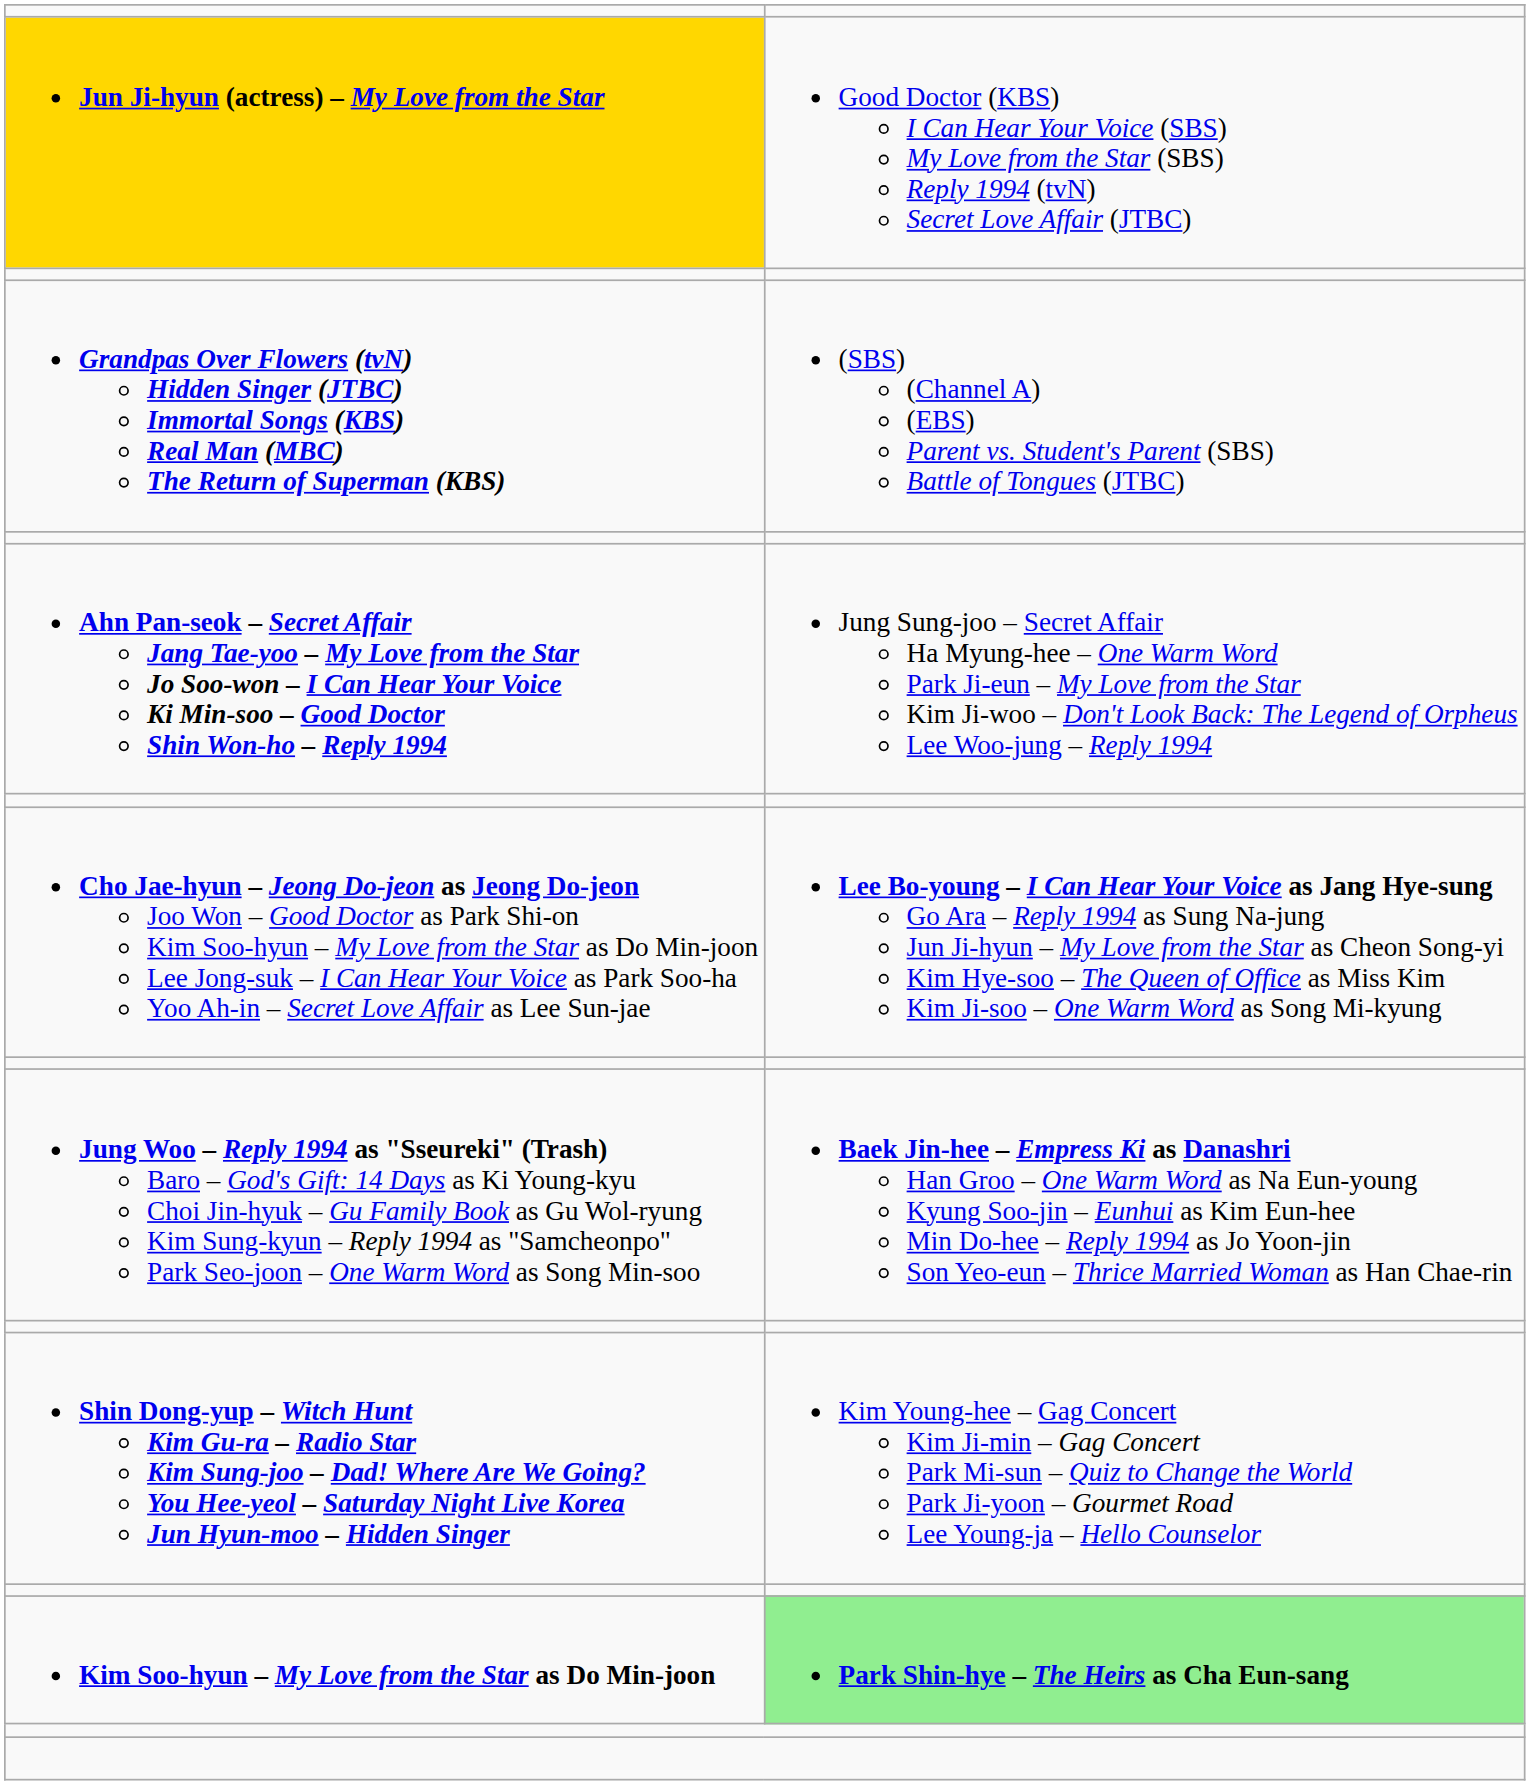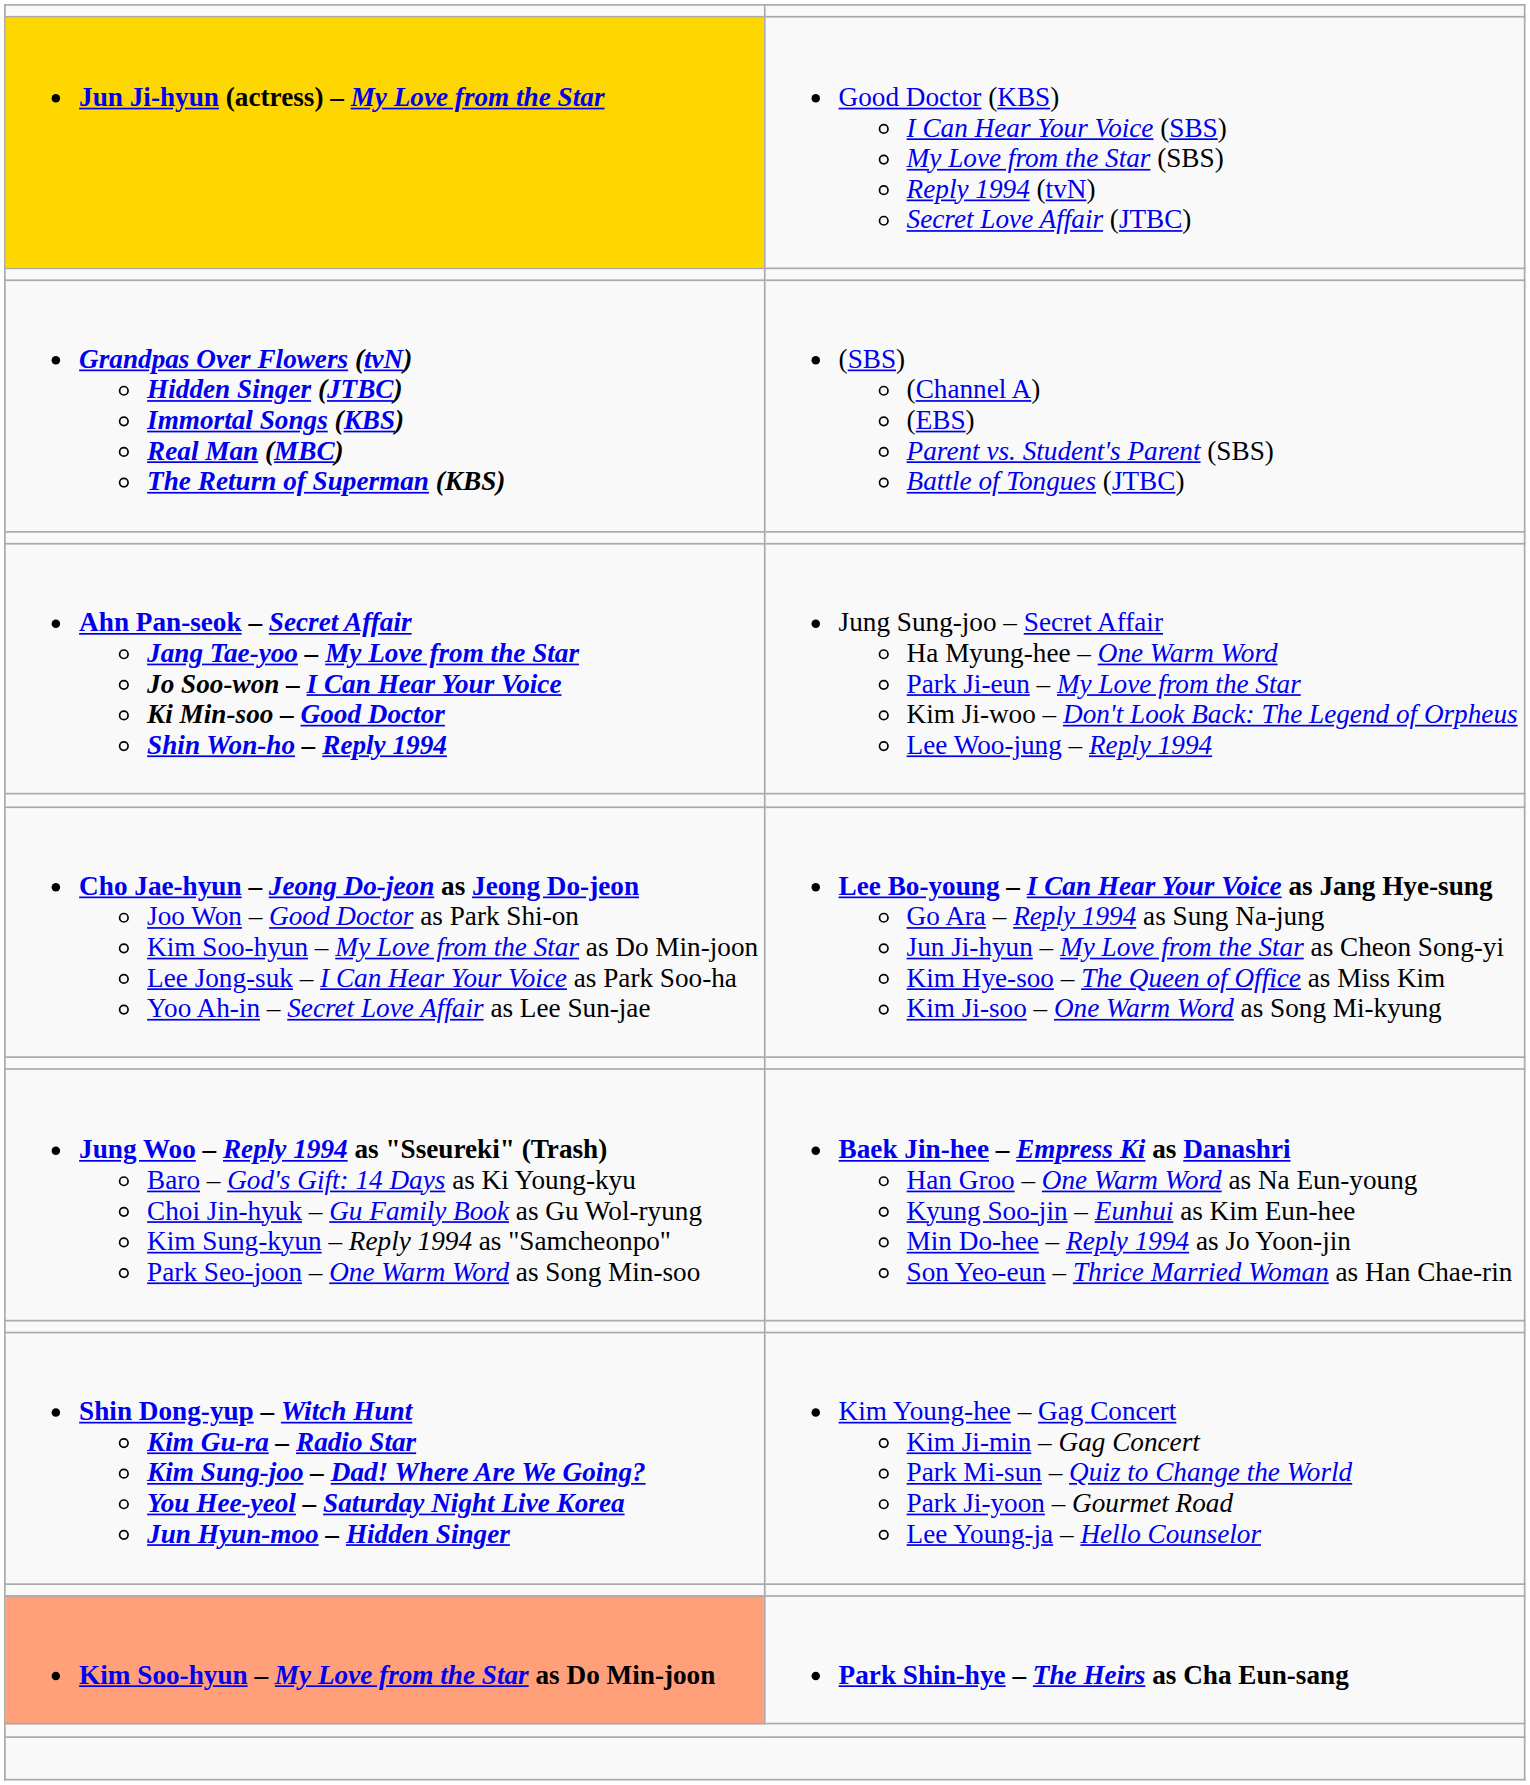(385, 1675) no background -> (385, 1675) lightsalmon background
(1144, 1675) lightgreen background -> (1144, 1675) no background
